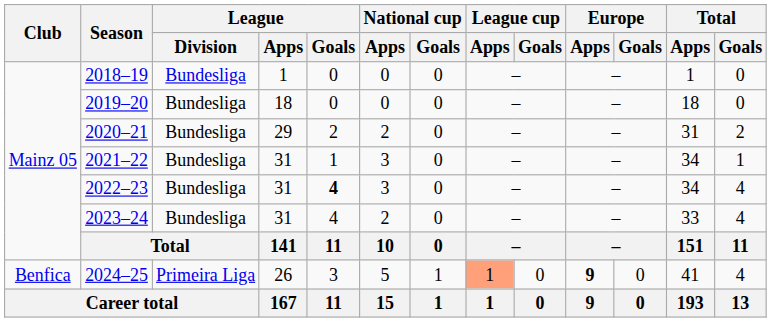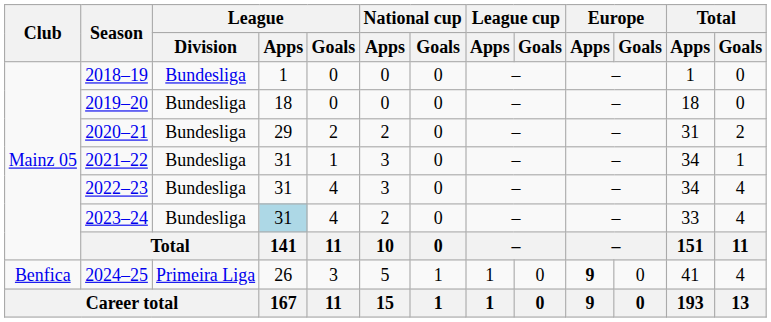(333, 189) bold -> (333, 189) normal
(283, 217) no background -> (283, 217) lightblue background
(490, 274) lightsalmon background -> (490, 274) no background
